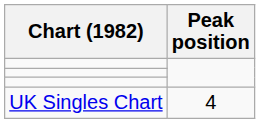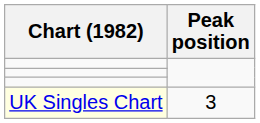(86, 102) no background -> (86, 102) lightyellow background
(211, 102) 4 -> (211, 102) 3
